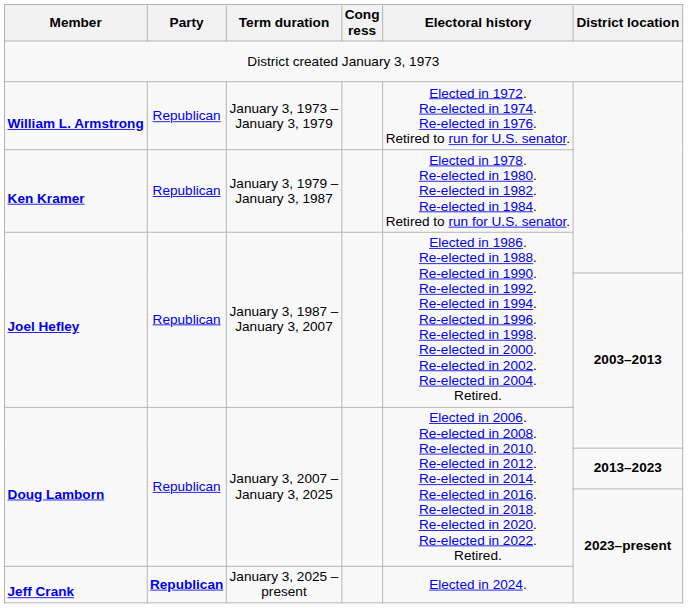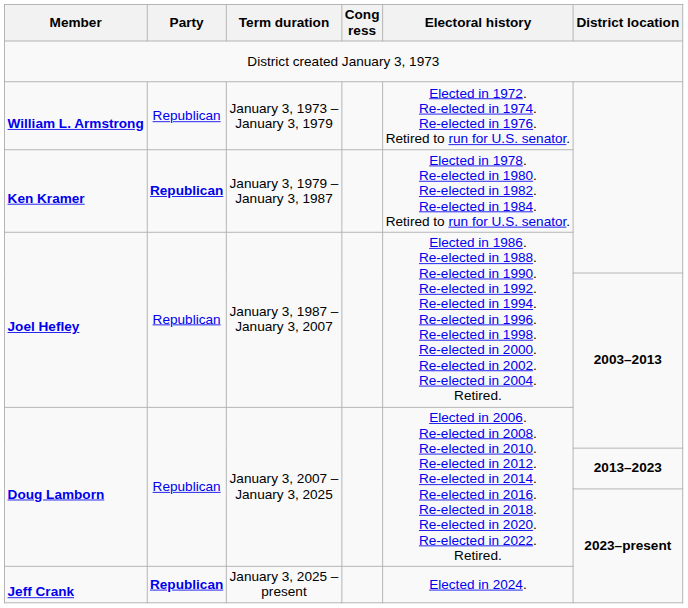(187, 191) normal -> (187, 191) bold
